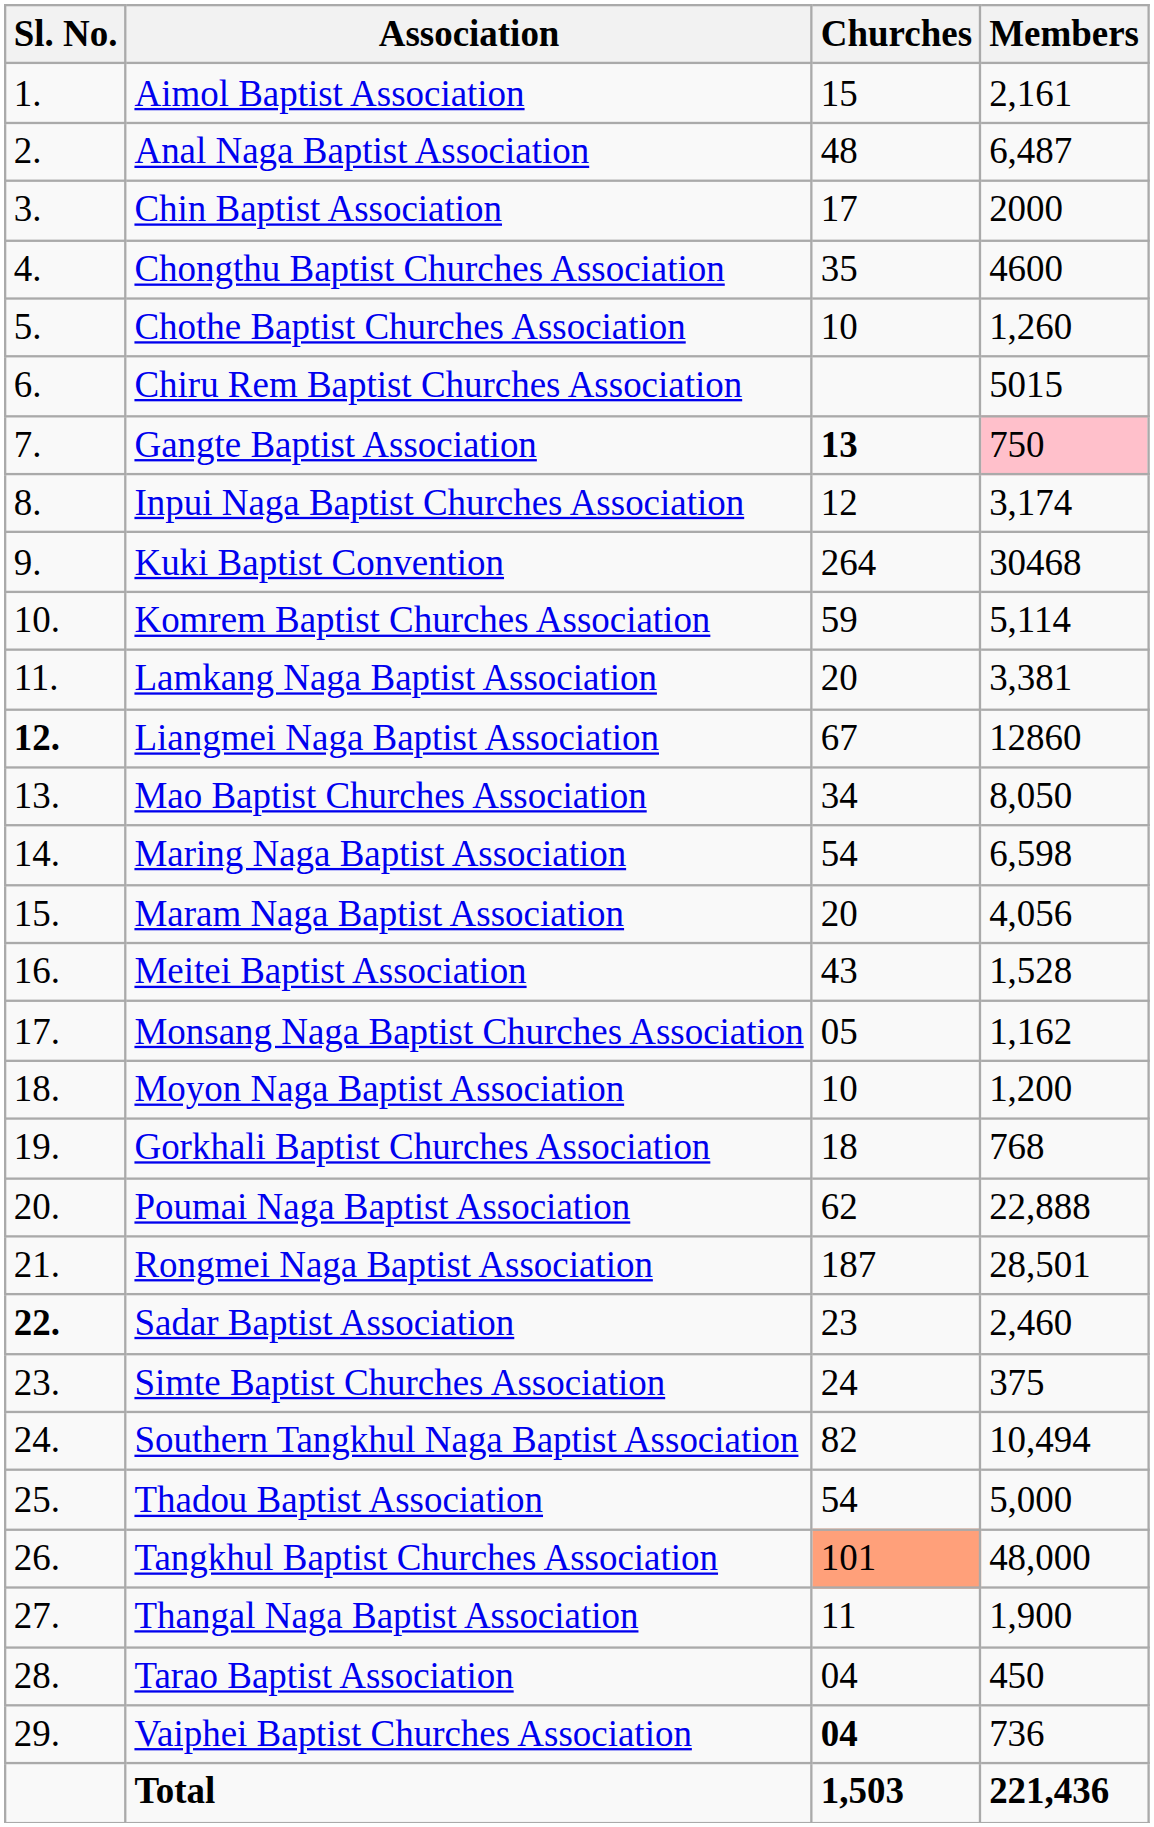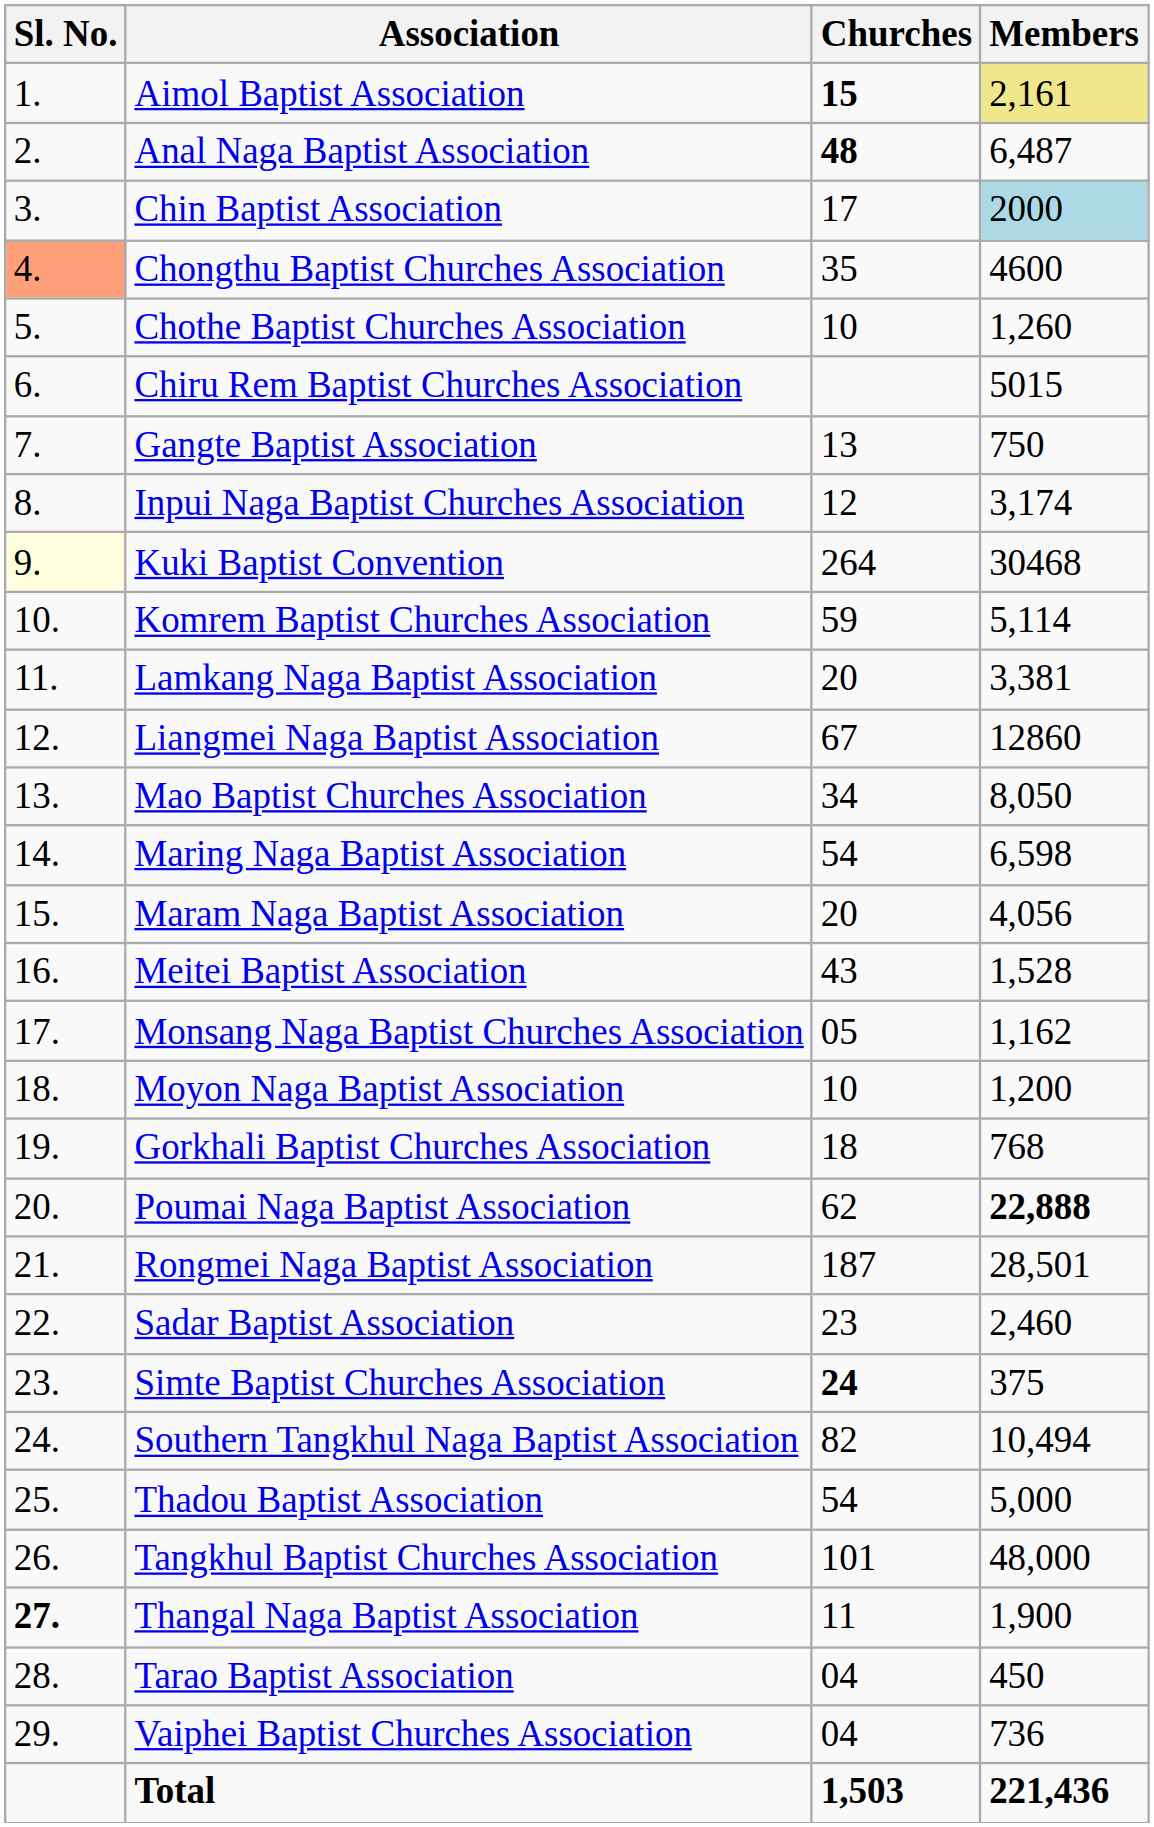(839, 92) normal -> (839, 92) bold
(1031, 92) no background -> (1031, 92) khaki background
(839, 151) normal -> (839, 151) bold
(1026, 209) no background -> (1026, 209) lightblue background
(28, 268) no background -> (28, 268) lightsalmon background
(839, 444) bold -> (839, 444) normal
(1017, 444) pink background -> (1017, 444) no background
(28, 561) no background -> (28, 561) lightyellow background
(37, 737) bold -> (37, 737) normal
(1040, 1206) normal -> (1040, 1206) bold
(37, 1323) bold -> (37, 1323) normal
(839, 1381) normal -> (839, 1381) bold
(849, 1557) lightsalmon background -> (849, 1557) no background
(37, 1616) normal -> (37, 1616) bold
(839, 1733) bold -> (839, 1733) normal
